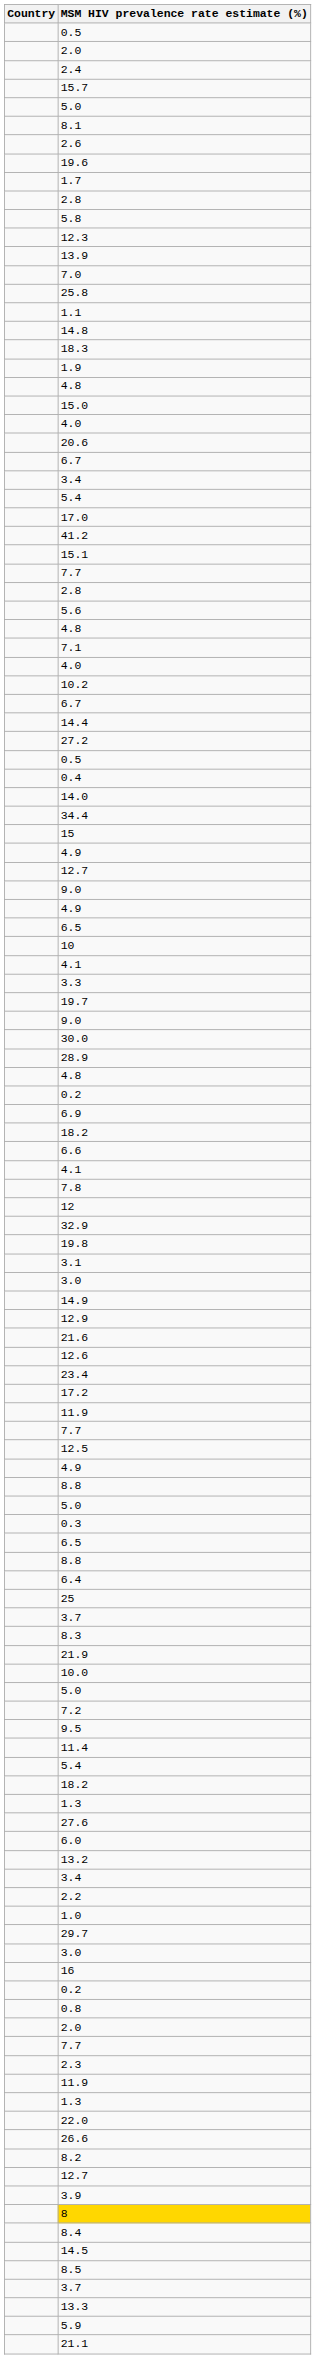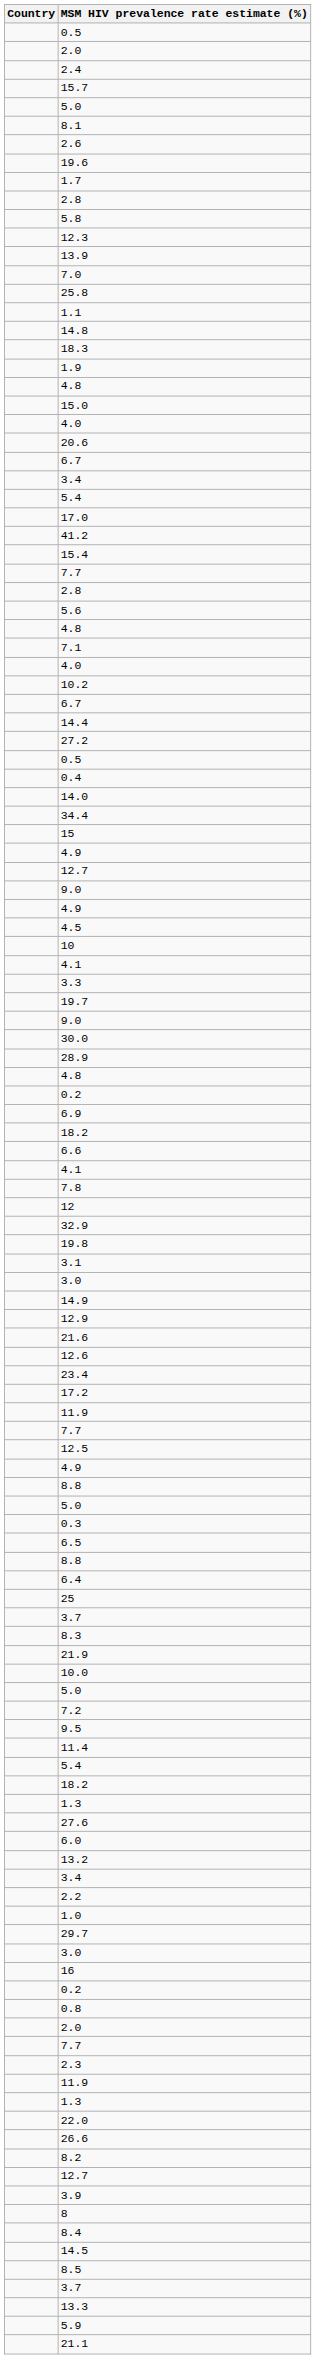(74, 554) 15.1 -> (74, 554) 15.4
(71, 927) 6.5 -> (71, 927) 4.5
(64, 2214) gold background -> (64, 2214) no background
